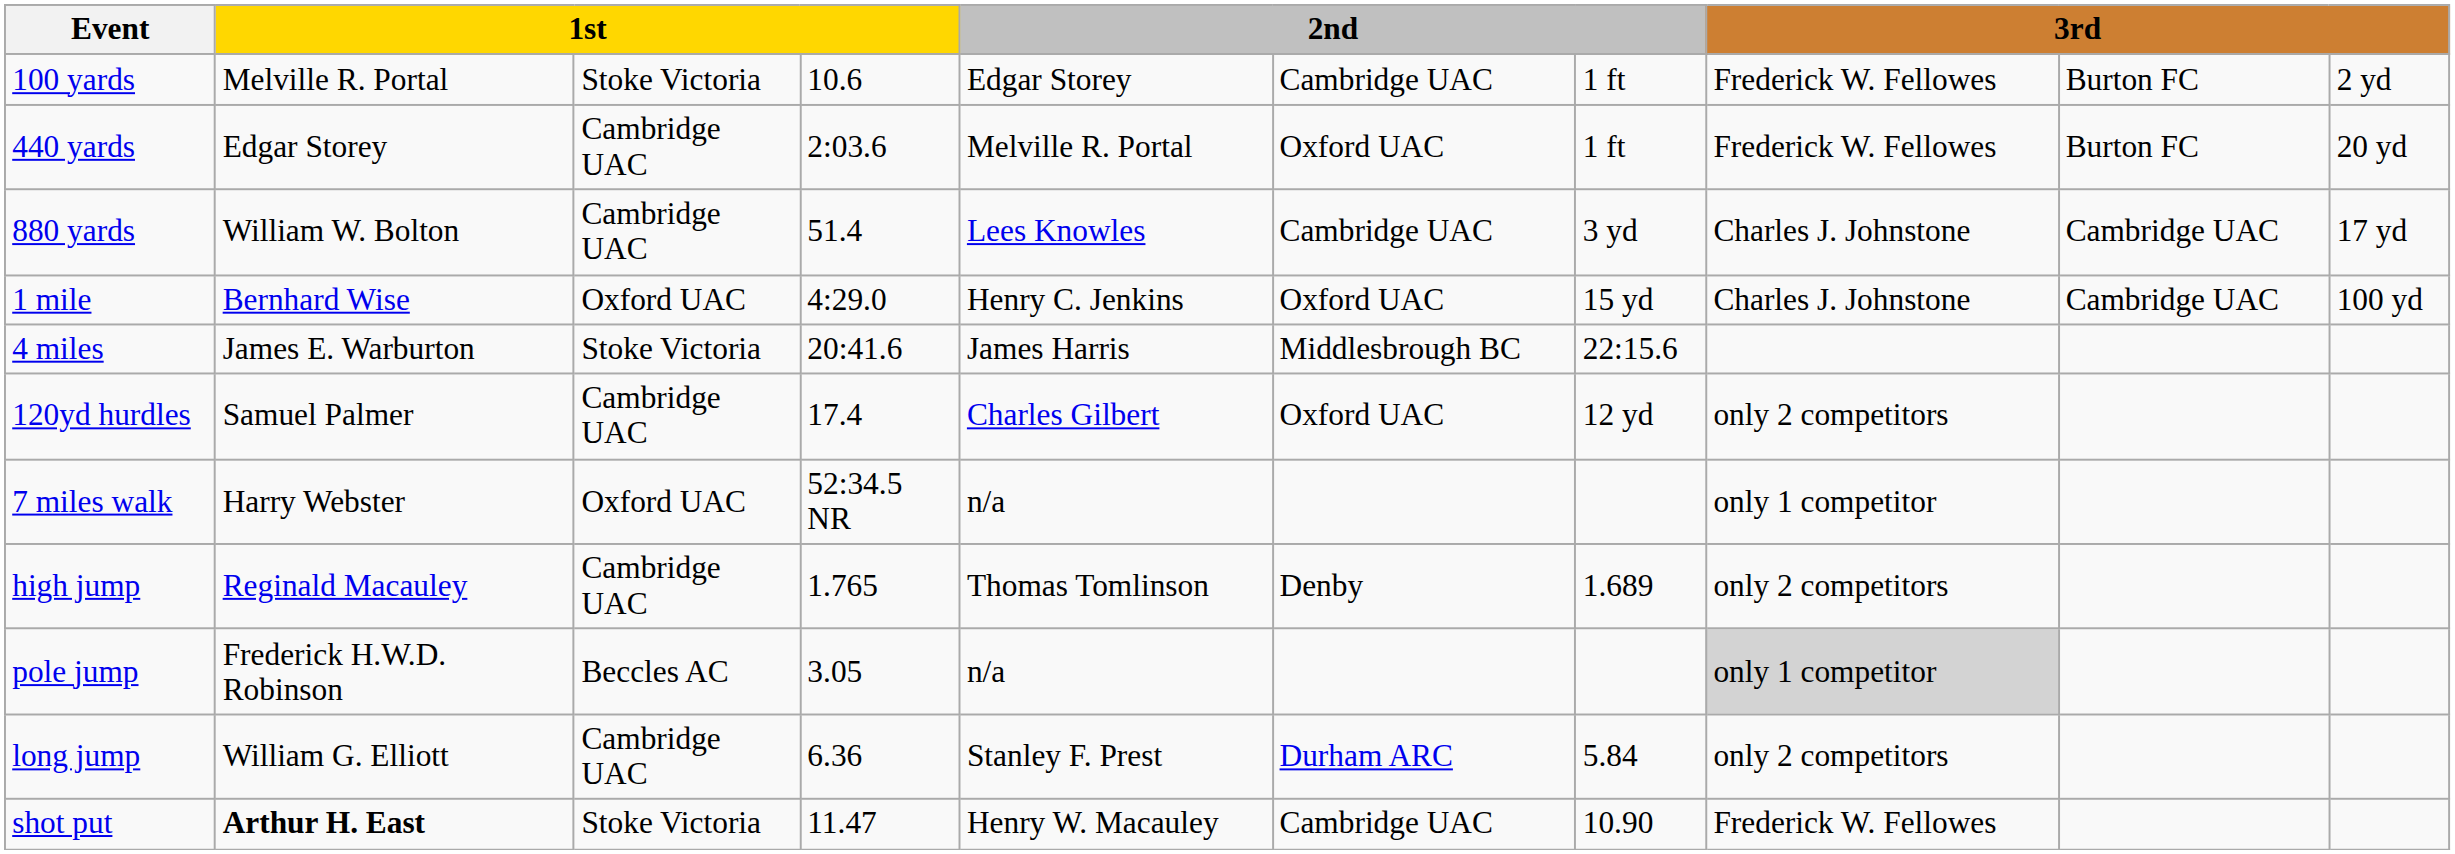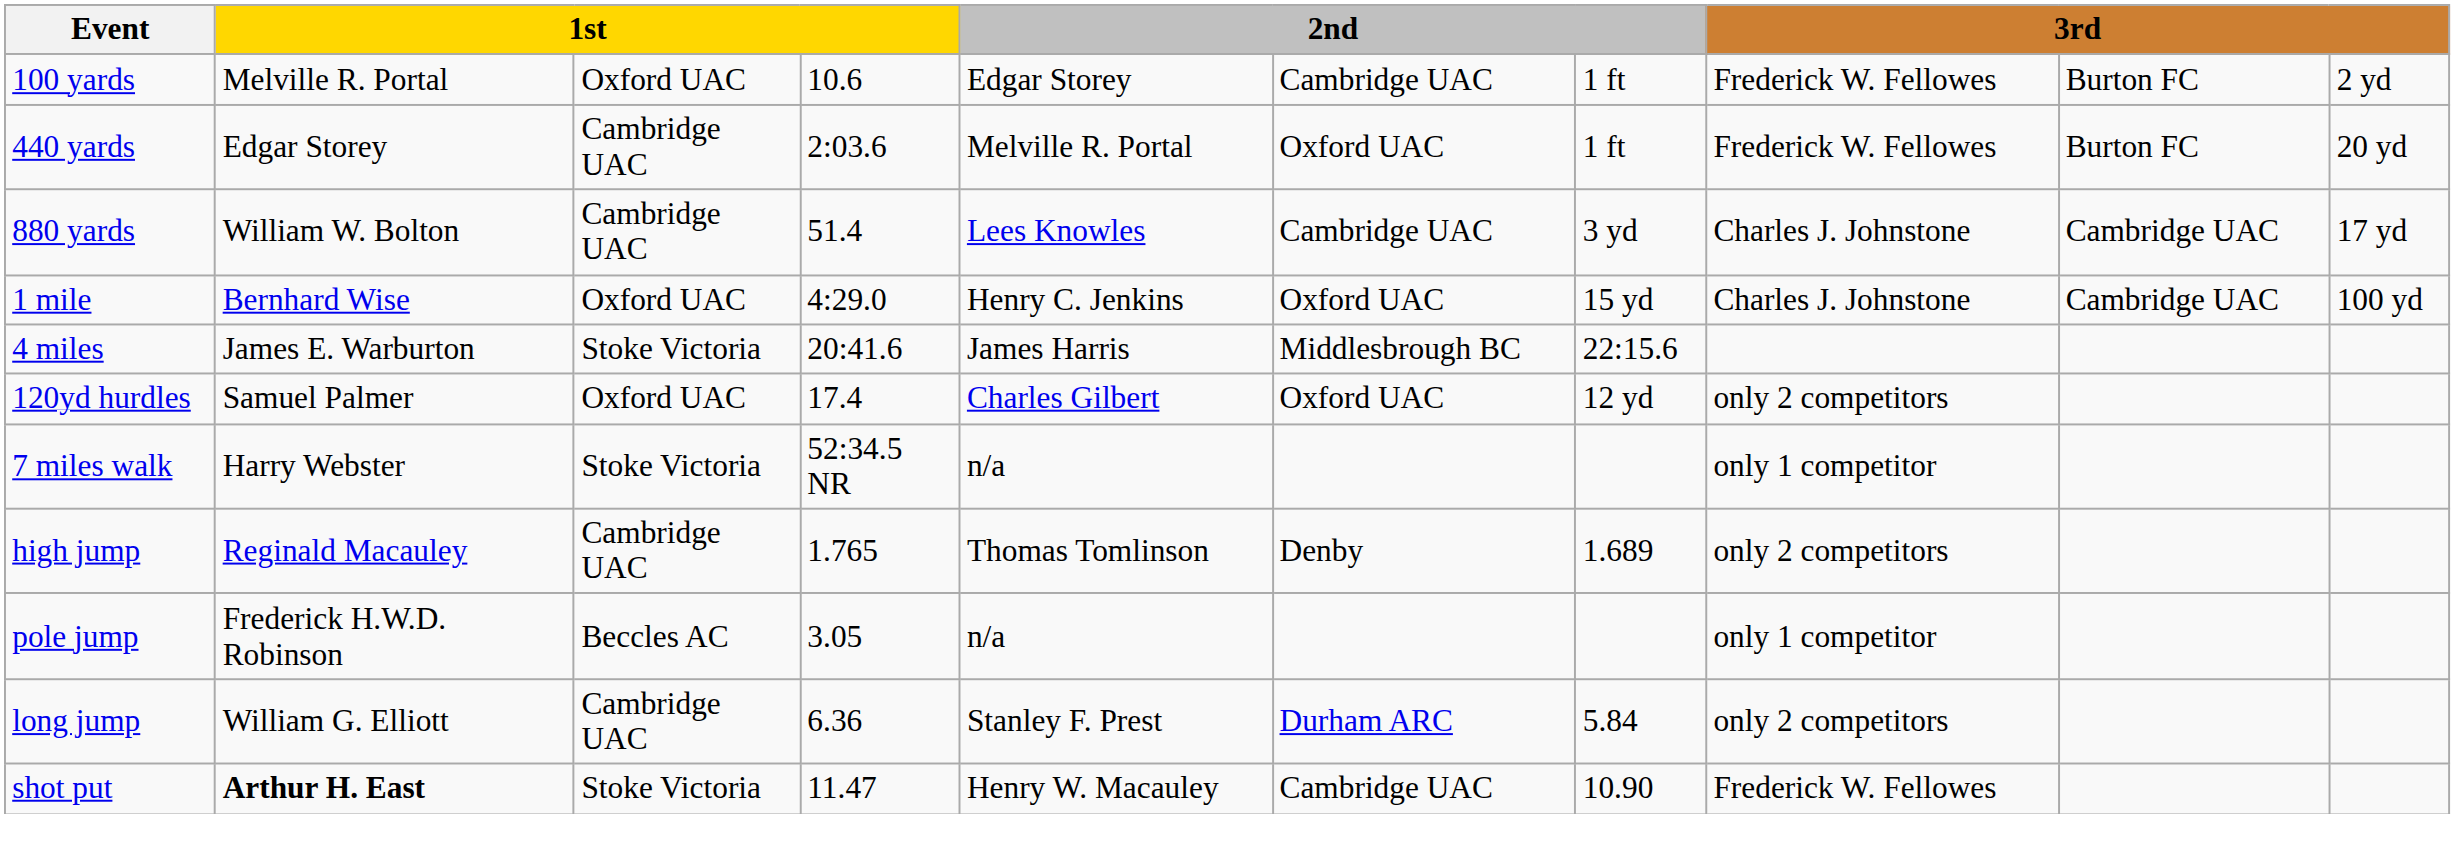(671, 79) Stoke Victoria -> (664, 79) Oxford UAC
(651, 415) Cambridge UAC -> (664, 398) Oxford UAC
(664, 500) Oxford UAC -> (671, 465) Stoke Victoria
(1825, 671) lightgrey background -> (1825, 635) no background
